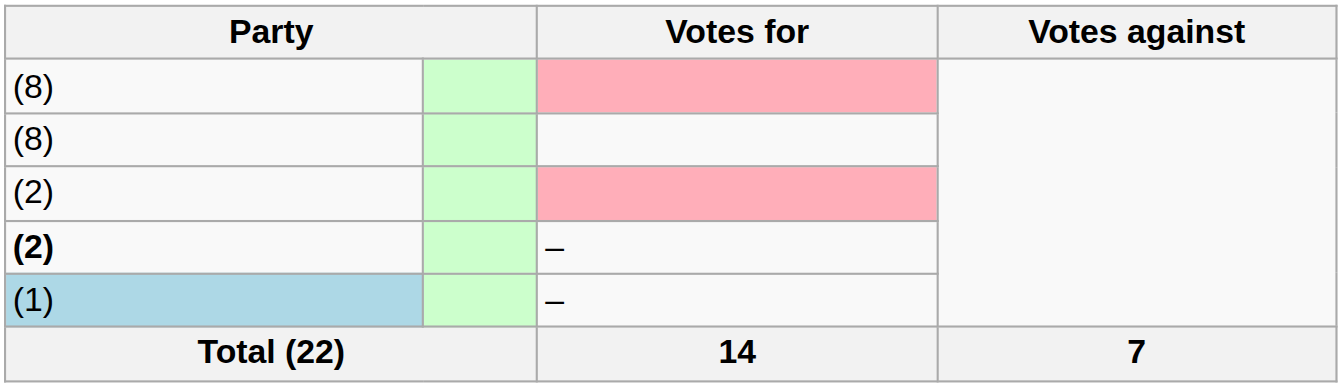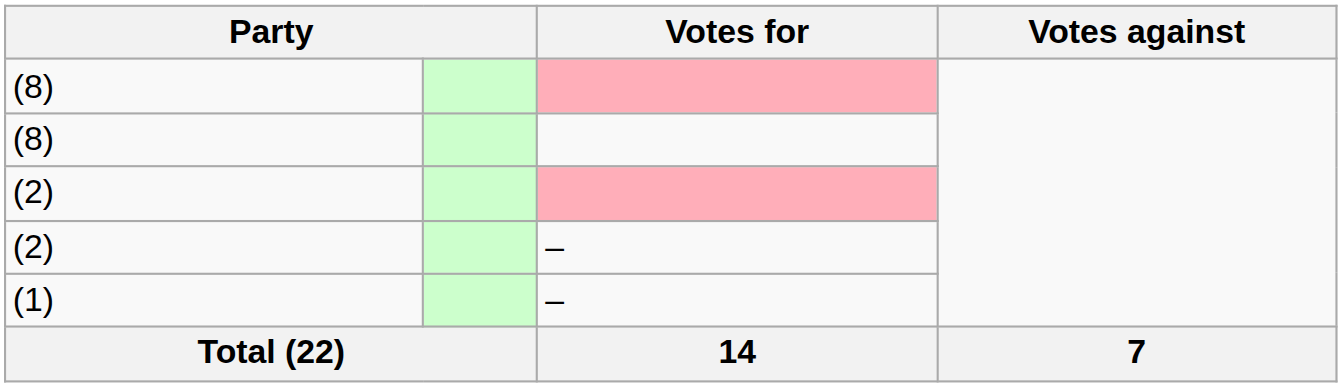(33, 246) bold -> (33, 246) normal
(33, 299) lightblue background -> (33, 299) no background
